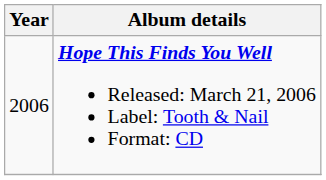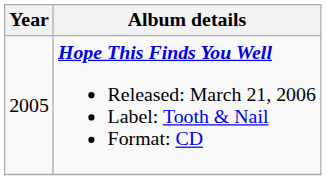(29, 105) 2006 -> (29, 105) 2005
